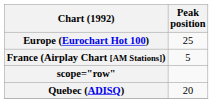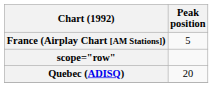- row: (86, 40)
